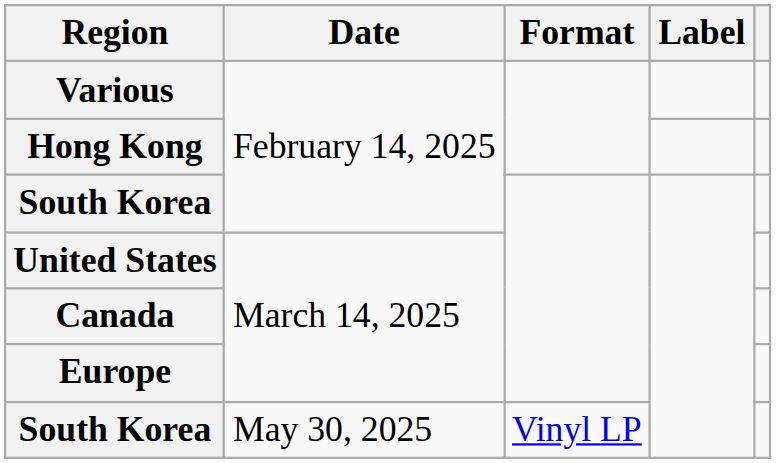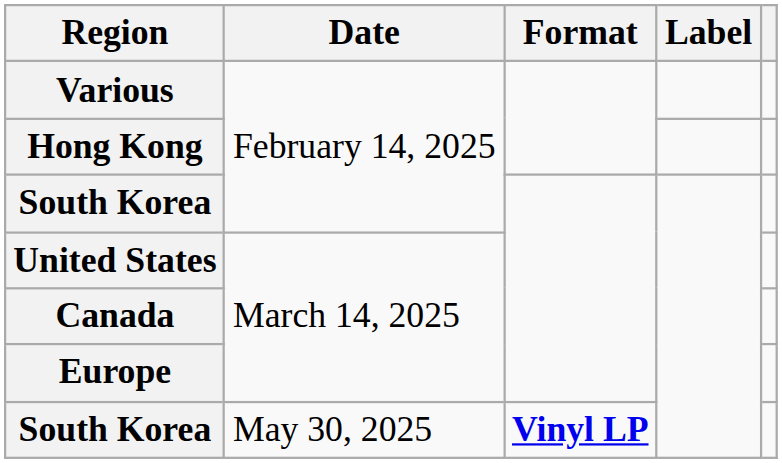(577, 428) normal -> (580, 428) bold
